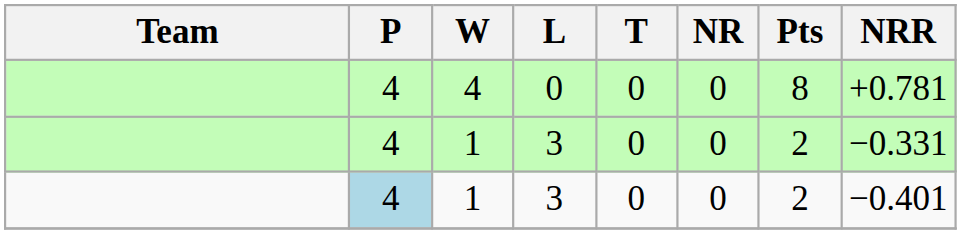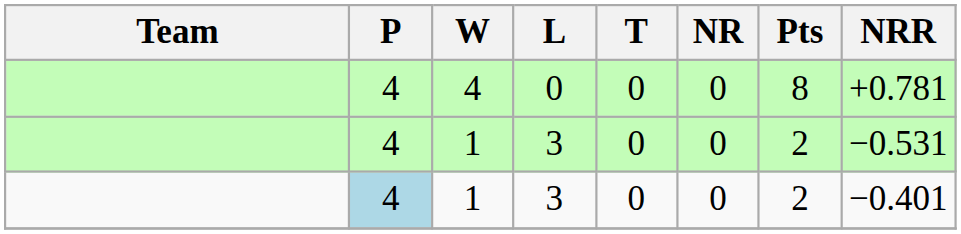(898, 143) −0.331 -> (898, 143) −0.531
